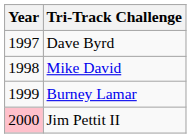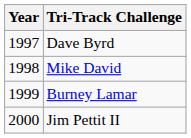(24, 120) pink background -> (24, 120) no background
